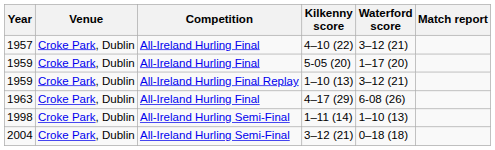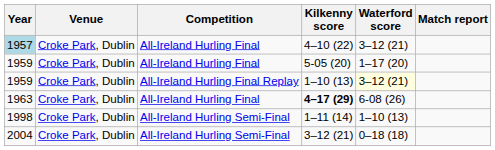(20, 44) no background -> (20, 44) lightblue background
(383, 81) no background -> (383, 81) lightyellow background
(329, 99) normal -> (329, 99) bold
